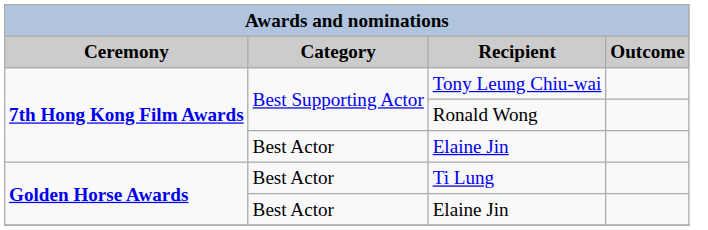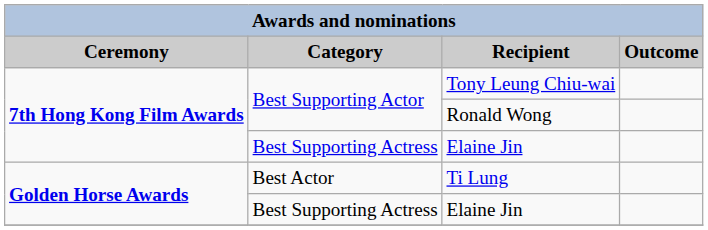(293, 146) Best Actor -> (345, 146) Best Supporting Actress
(293, 209) Best Actor -> (345, 209) Best Supporting Actress
